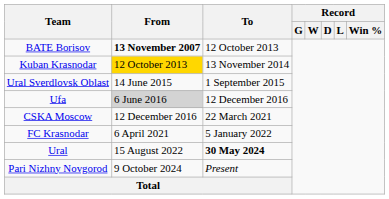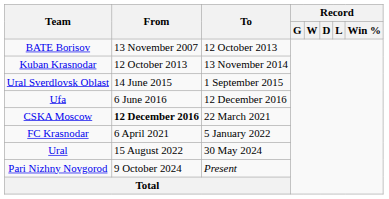(157, 47) bold -> (156, 47) normal
(151, 64) gold background -> (151, 64) no background
(140, 99) lightgrey background -> (140, 99) no background
(155, 116) normal -> (157, 116) bold
(235, 151) bold -> (233, 151) normal
